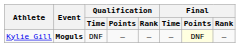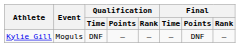(69, 36) bold -> (69, 36) normal
(197, 36) lightyellow background -> (197, 36) no background
